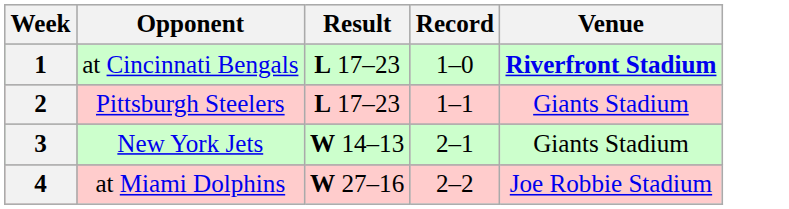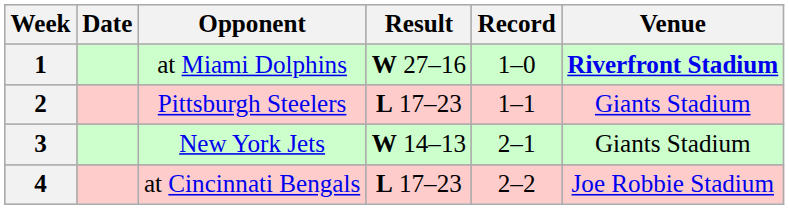+ column: (107, 24)
(190, 64) at Cincinnati Bengals -> (252, 64) at Miami Dolphins
(357, 64) L 17–23 -> (419, 64) W 27–16
(190, 183) at Miami Dolphins -> (252, 183) at Cincinnati Bengals
(357, 183) W 27–16 -> (419, 183) L 17–23
